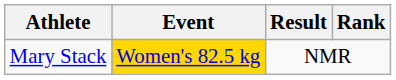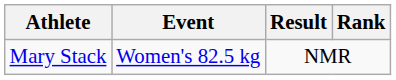(188, 56) gold background -> (188, 56) no background
